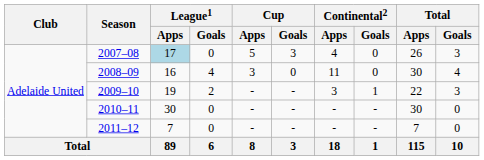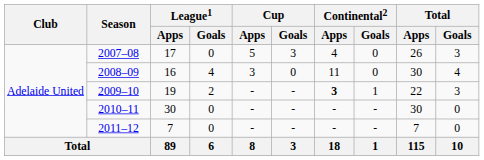(170, 53) lightblue background -> (170, 53) no background
(334, 91) normal -> (334, 91) bold
